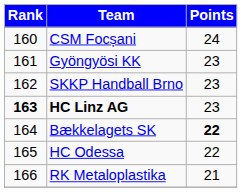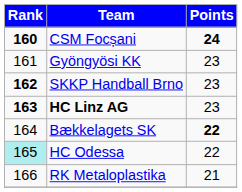(25, 38) normal -> (25, 38) bold
(212, 38) normal -> (212, 38) bold
(25, 84) normal -> (25, 84) bold
(25, 152) no background -> (25, 152) paleturquoise background
